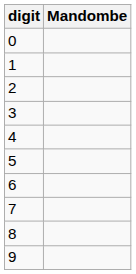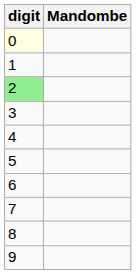(12, 40) no background -> (12, 40) lightyellow background
(12, 88) no background -> (12, 88) lightgreen background
